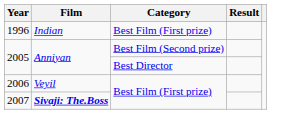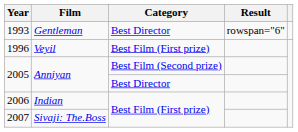+ row: (18, 30)
(48, 30) Indian -> (45, 48) Veyil
(45, 83) Veyil -> (48, 100) Indian
(71, 100) bold -> (70, 118) normal
